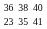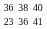(23, 21) 35 -> (23, 21) 36
